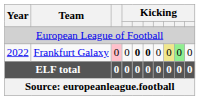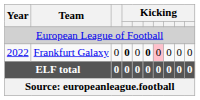(117, 52) pink background -> (117, 52) no background
(127, 52) normal -> (127, 52) bold
(138, 52) bold -> (138, 52) normal
(158, 52) no background -> (158, 52) pink background
(169, 52) khaki background -> (169, 52) no background
(179, 52) lightgreen background -> (179, 52) no background
